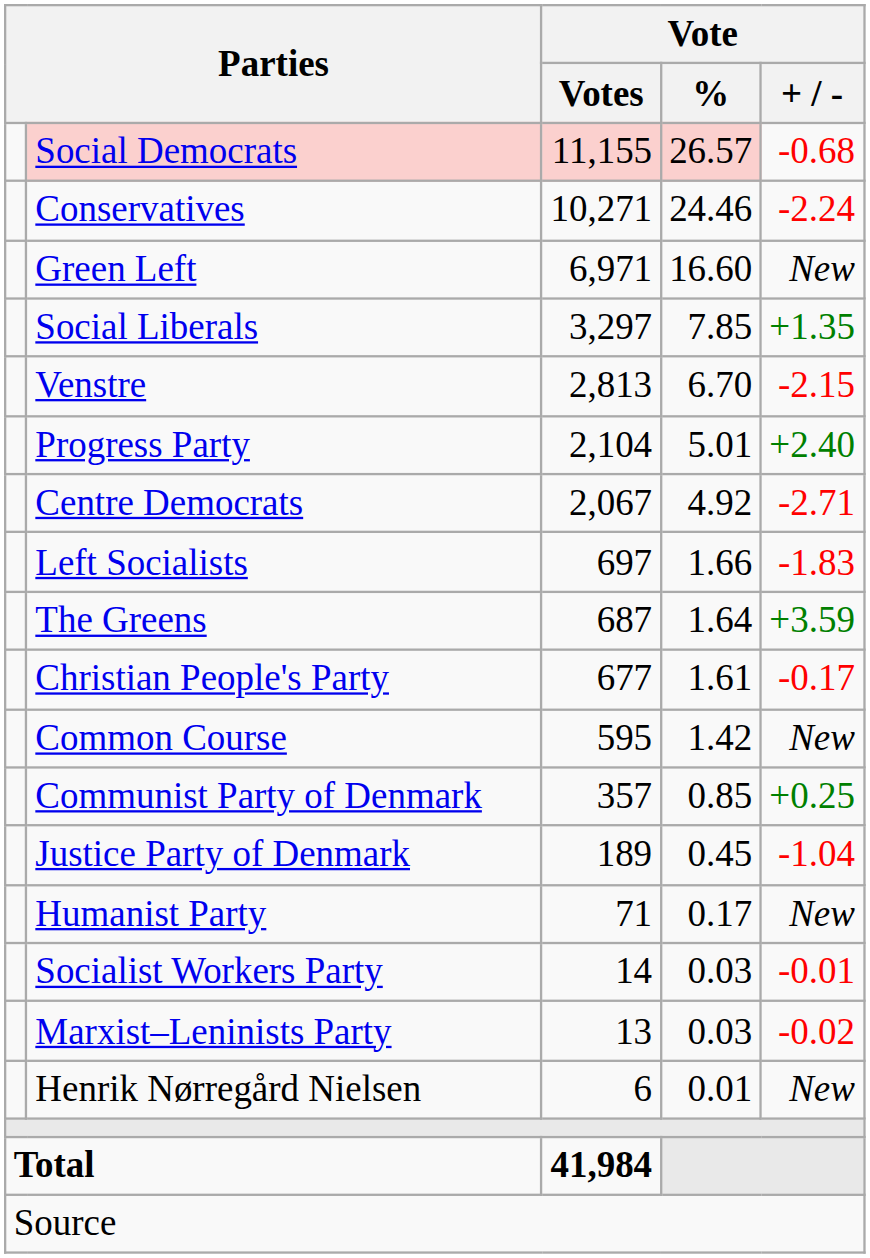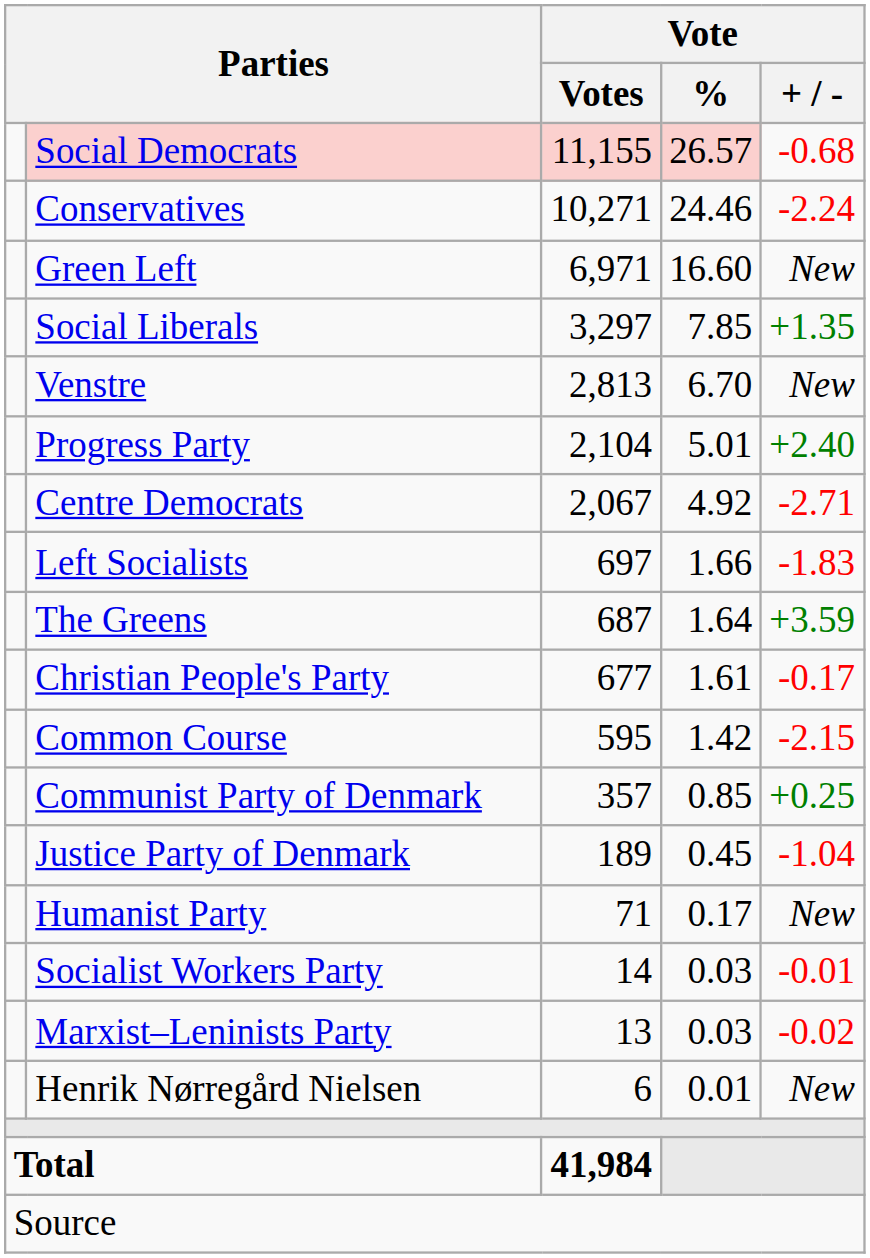(816, 385) -2.15 -> (822, 385) New
(822, 737) New -> (816, 737) -2.15
